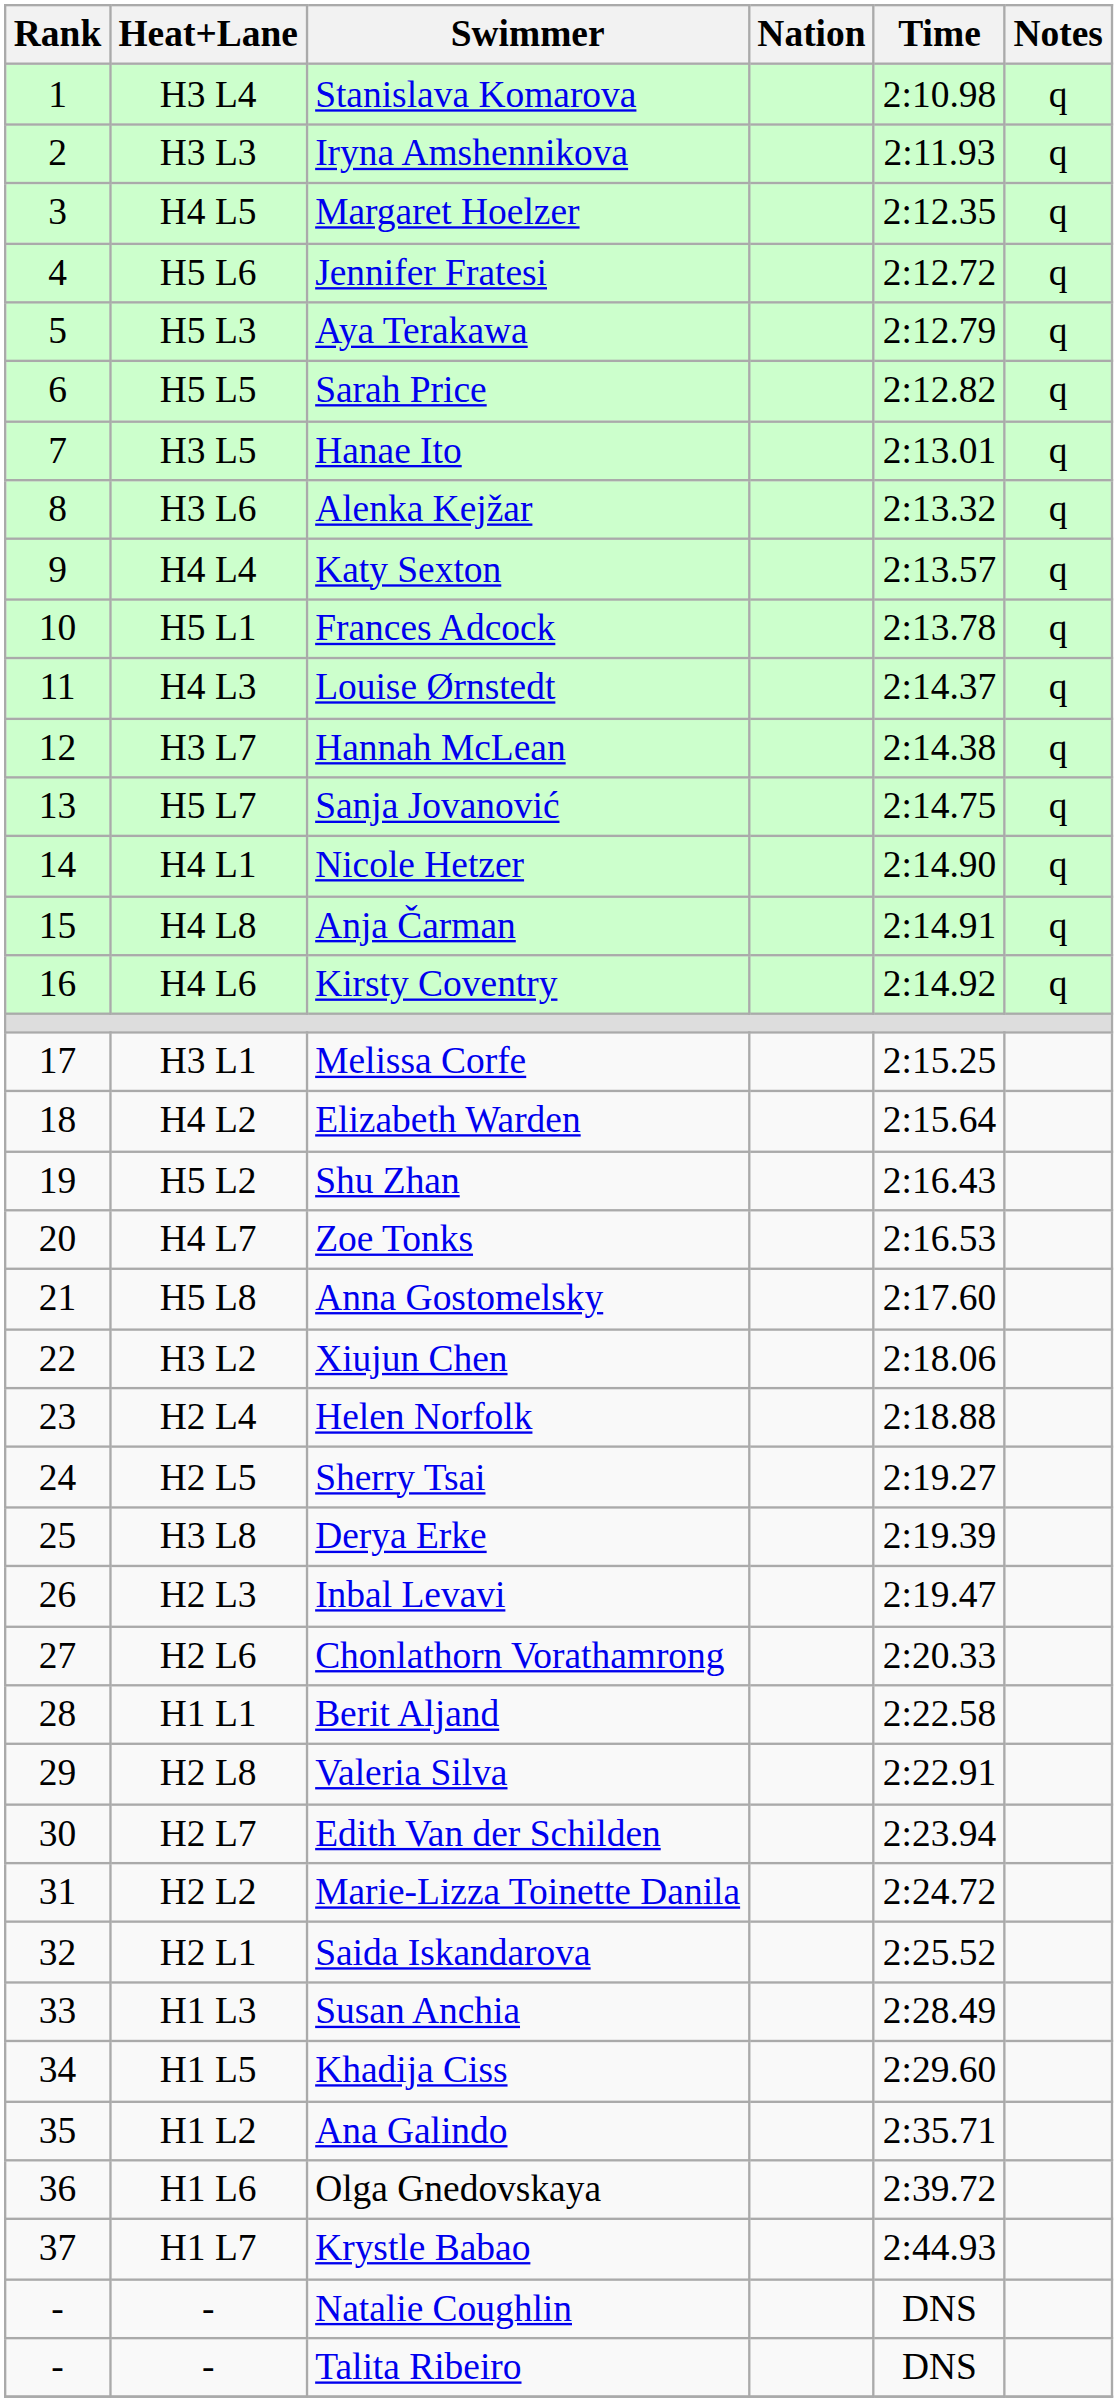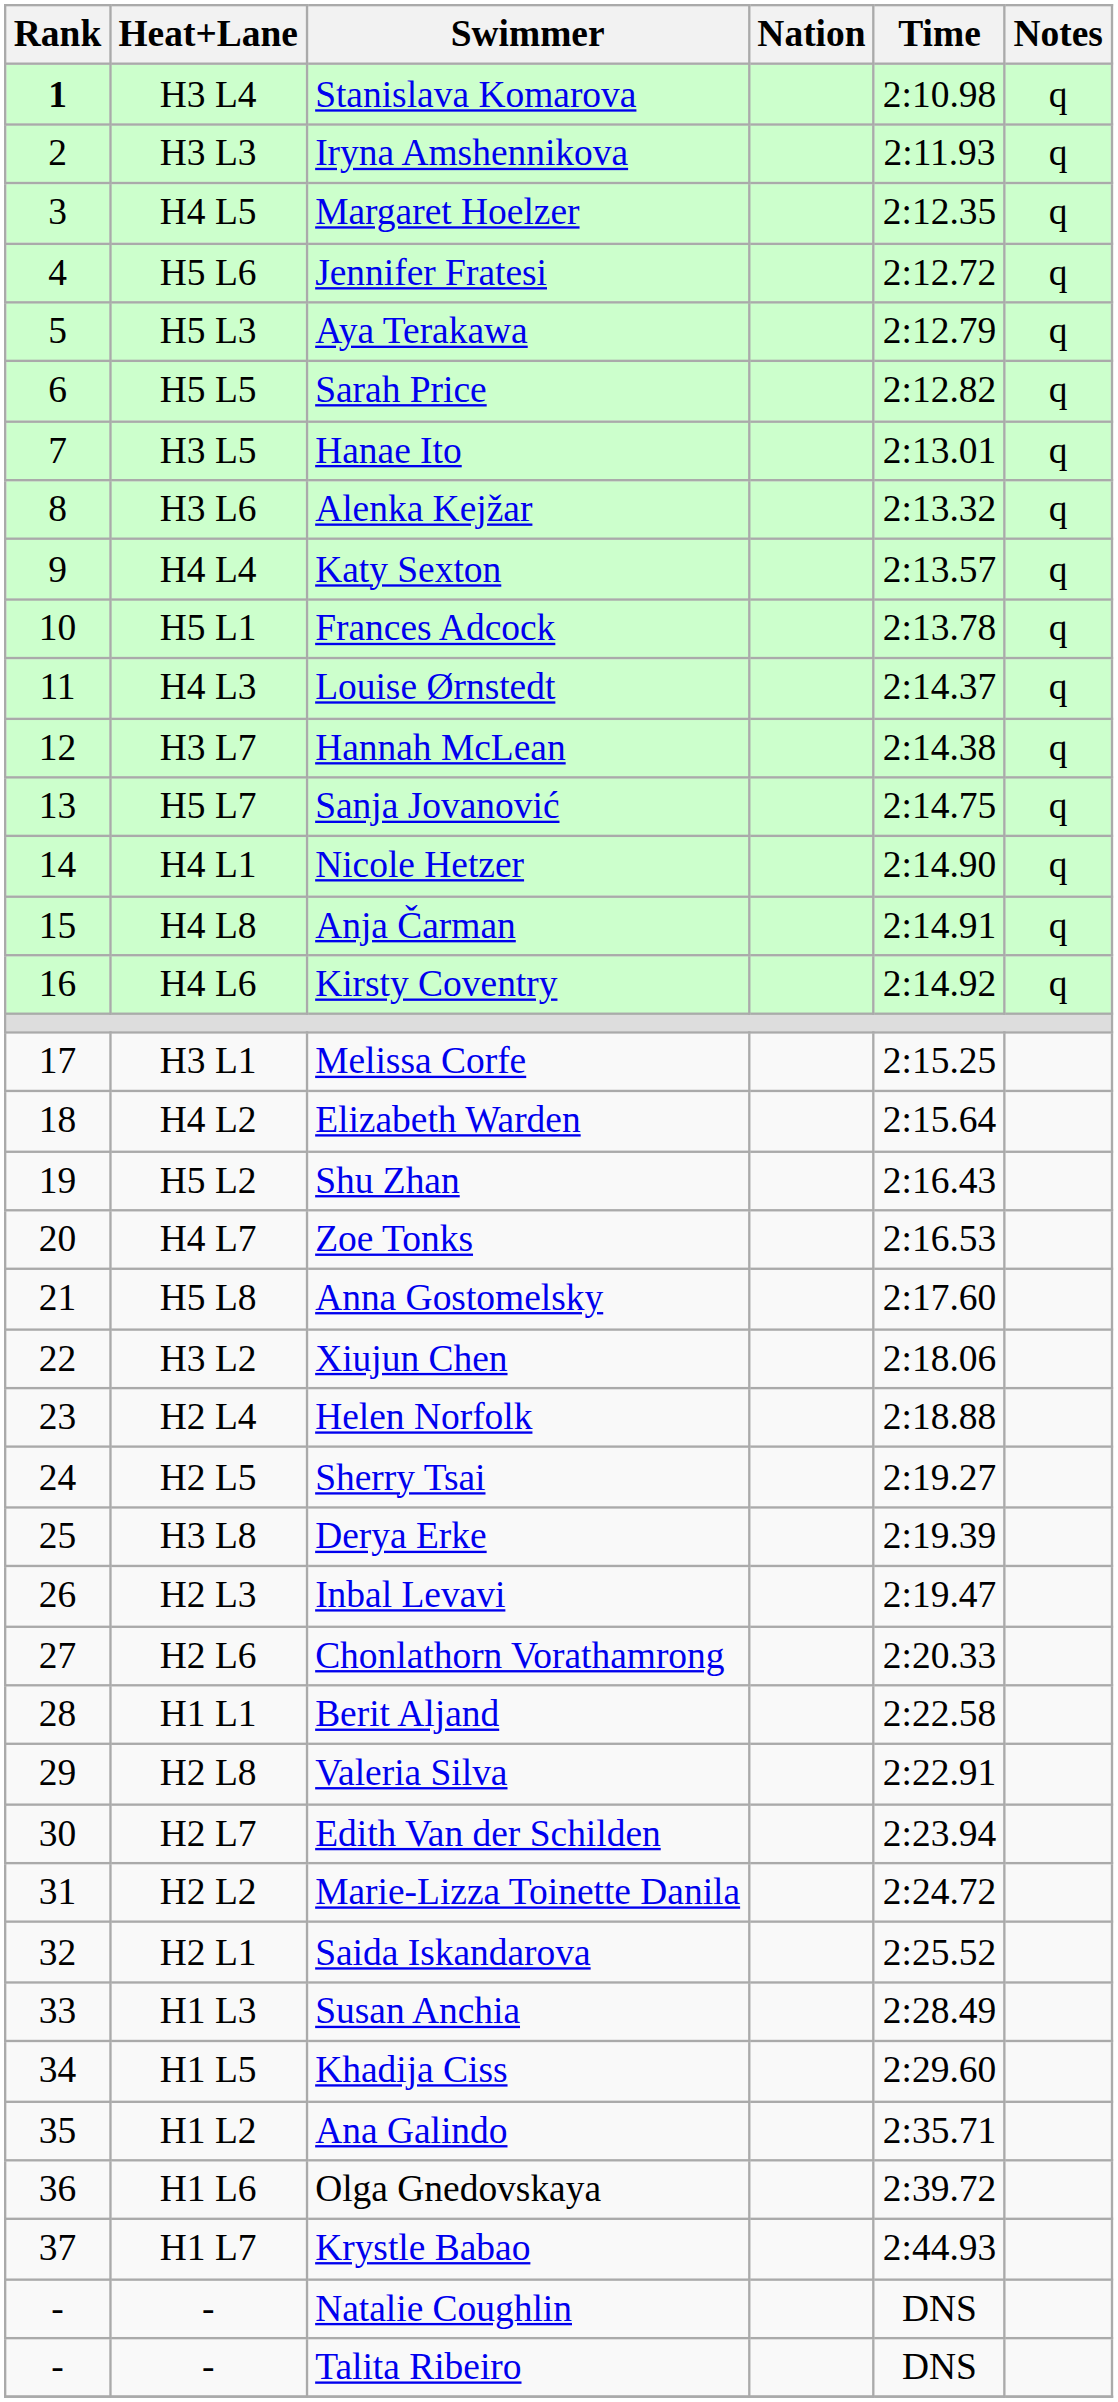(57, 93) normal -> (57, 93) bold
